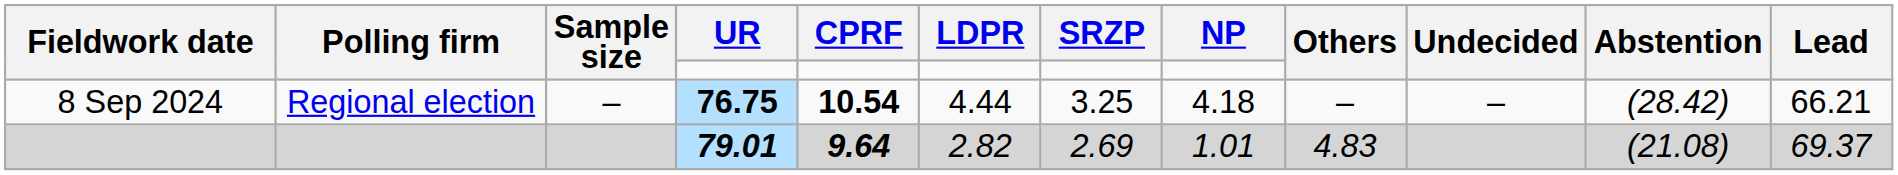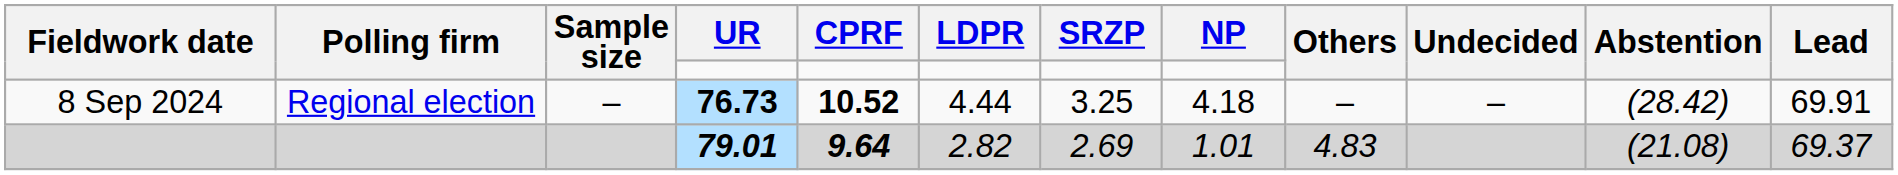(737, 101) 76.75 -> (737, 101) 76.73
(859, 101) 10.54 -> (859, 101) 10.52
(1831, 101) 66.21 -> (1831, 101) 69.91
